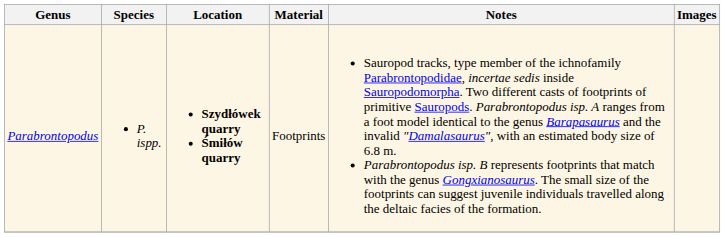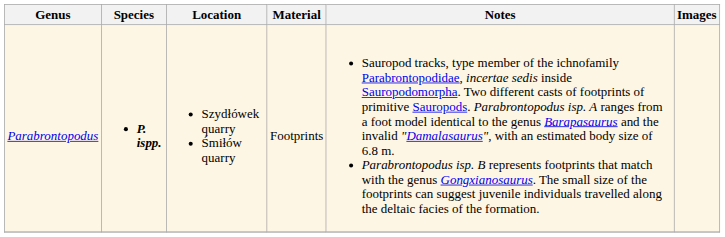(134, 136) normal -> (134, 136) bold
(218, 136) bold -> (217, 136) normal
